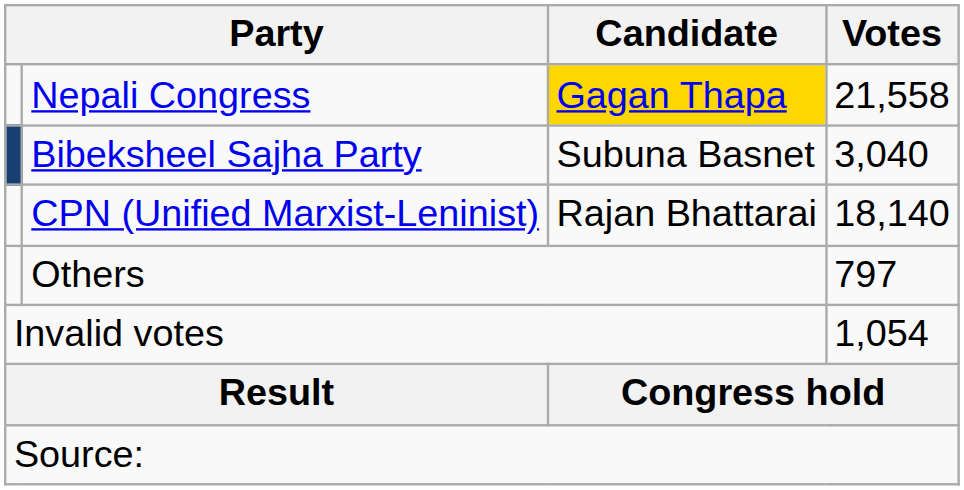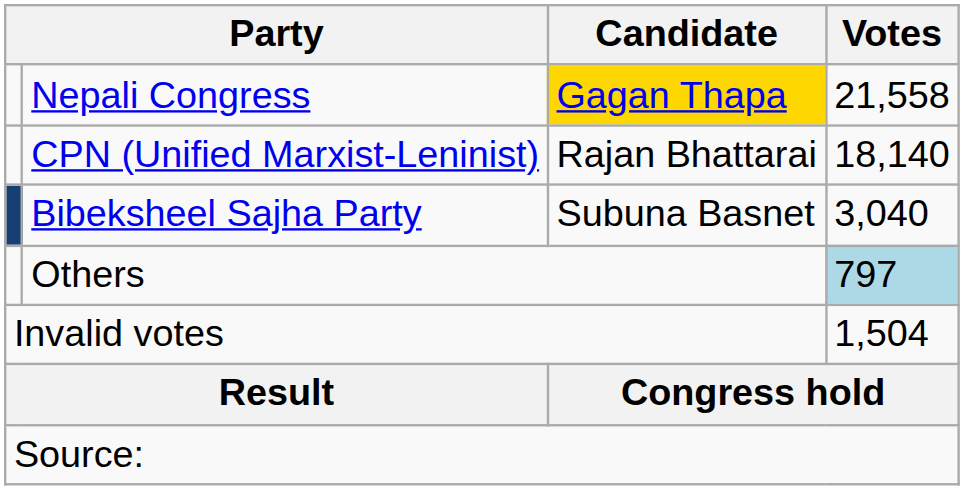rows swapped: (285, 214) <-> (227, 154)
(866, 273) no background -> (866, 273) lightblue background
(881, 333) 1,054 -> (881, 333) 1,504
